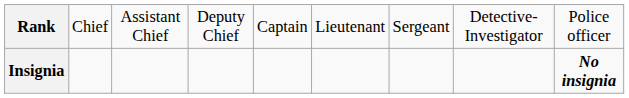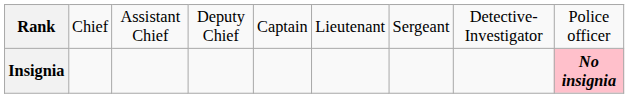(589, 70) no background -> (589, 70) pink background
